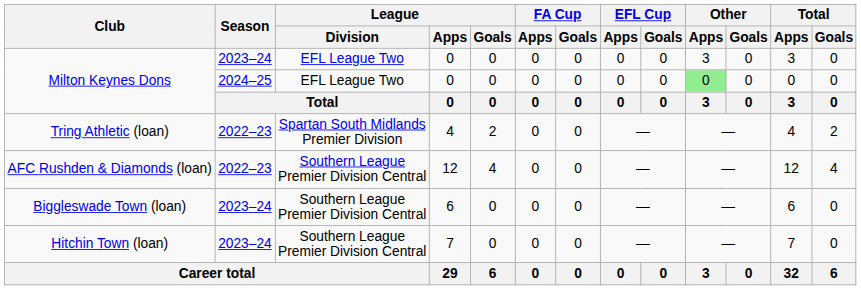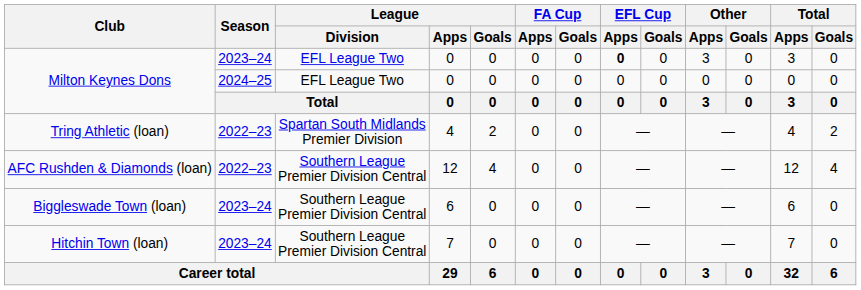(621, 59) normal -> (621, 59) bold
(706, 80) lightgreen background -> (706, 80) no background
